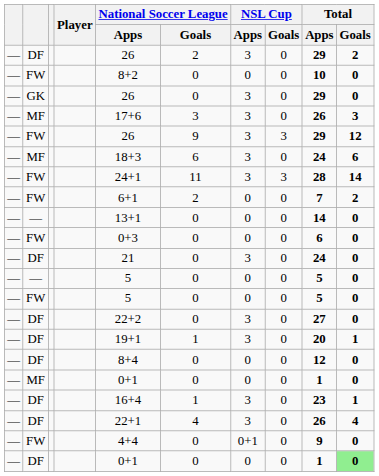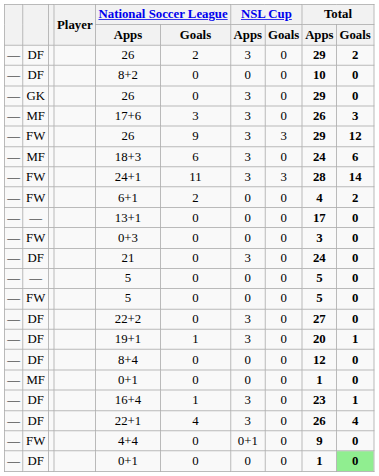(36, 75) FW -> (36, 75) DF
(319, 197) 7 -> (319, 197) 4
(319, 217) 14 -> (319, 217) 17
(319, 237) 6 -> (319, 237) 3
